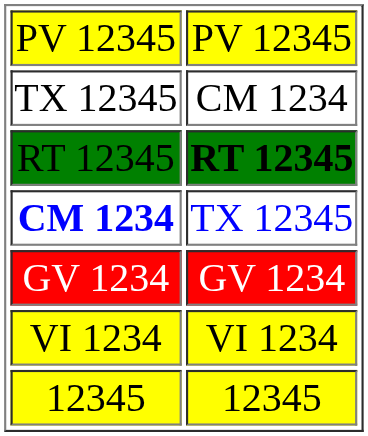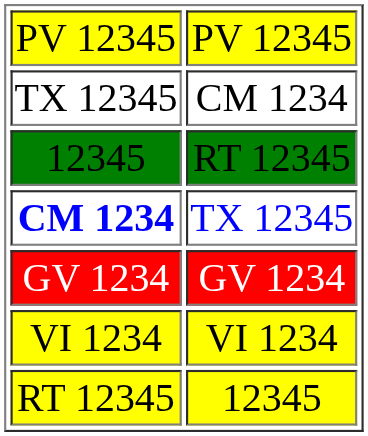(96, 157) RT 12345 -> (96, 157) 12345
(272, 157) bold -> (272, 157) normal
(96, 397) 12345 -> (96, 397) RT 12345
